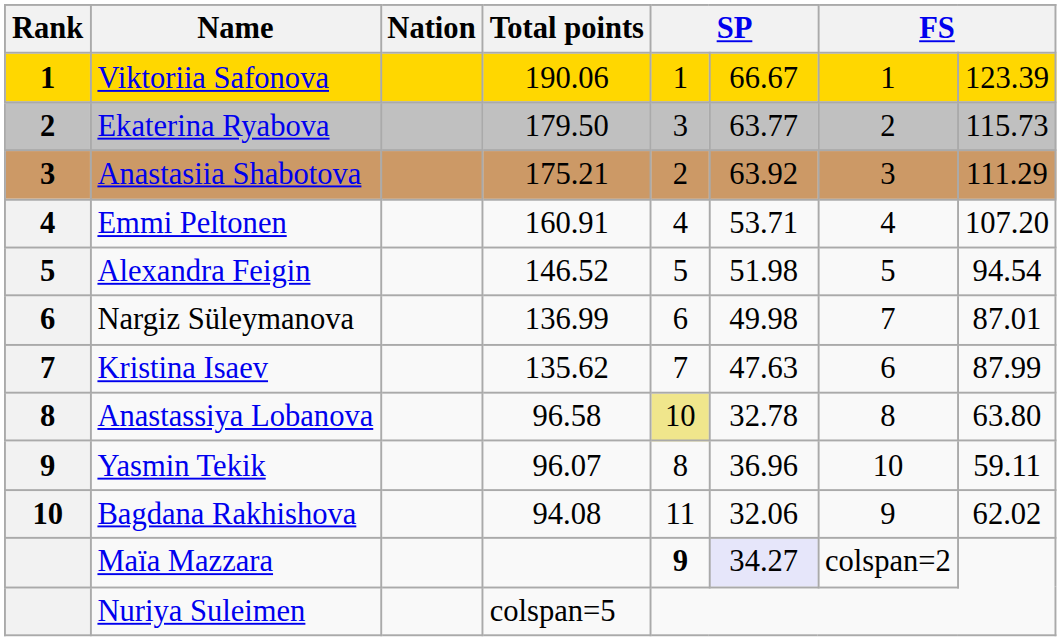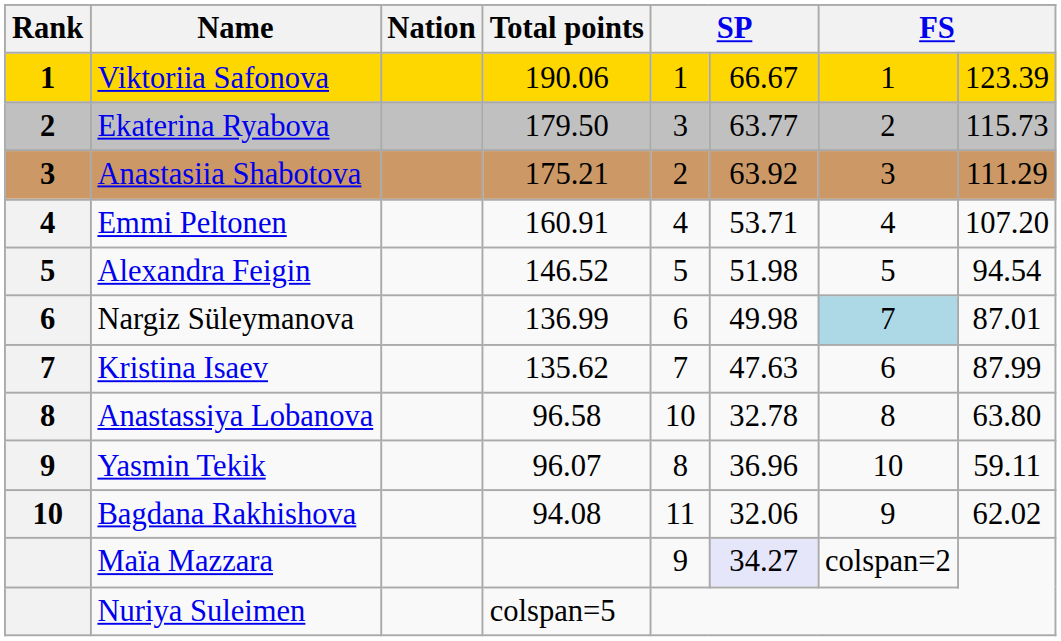(888, 319) no background -> (888, 319) lightblue background
(680, 416) khaki background -> (680, 416) no background
(680, 561) bold -> (680, 561) normal
